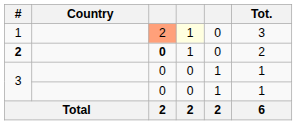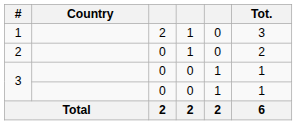(162, 33) lightsalmon background -> (162, 33) no background
(190, 33) lightyellow background -> (190, 33) no background
(18, 52) bold -> (18, 52) normal
(162, 52) bold -> (162, 52) normal
